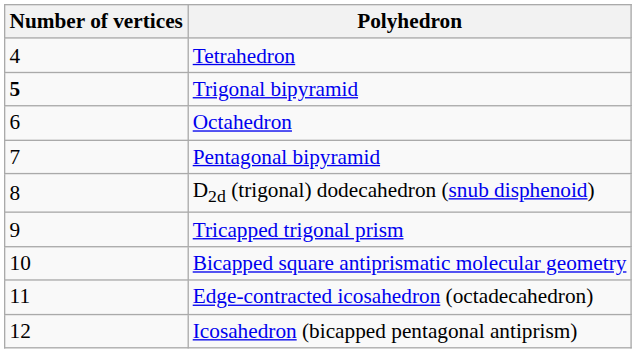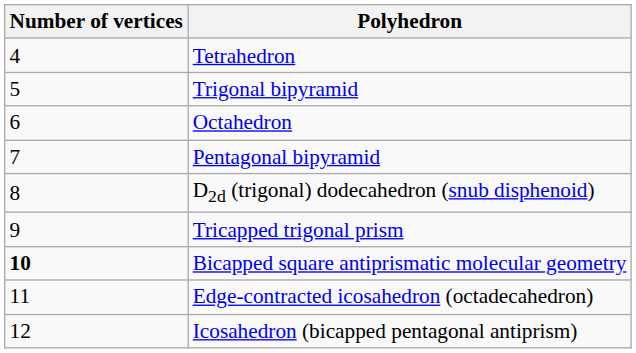(15, 88) bold -> (15, 88) normal
(20, 263) normal -> (20, 263) bold
